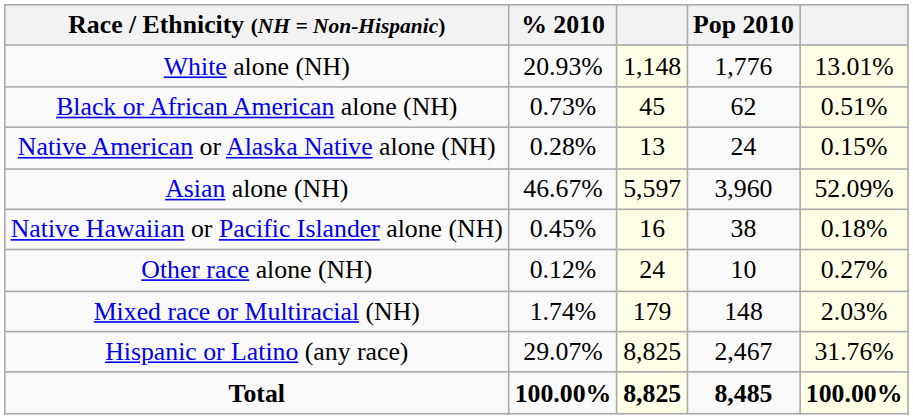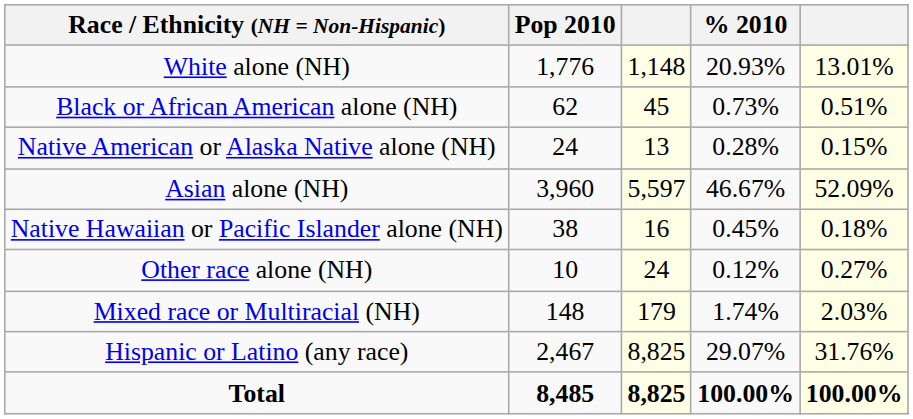columns swapped: (743, 24) <-> (563, 24)
